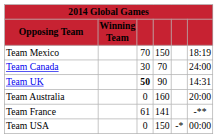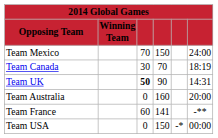(200, 52) 18:19 -> (200, 52) 24:00
(200, 67) 24:00 -> (200, 67) 18:19
(145, 111) 61 -> (145, 111) 60
